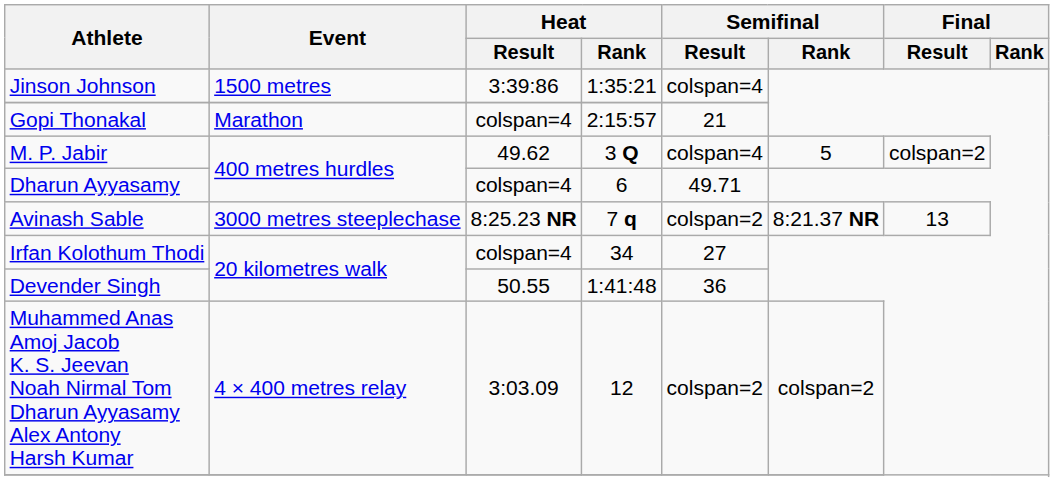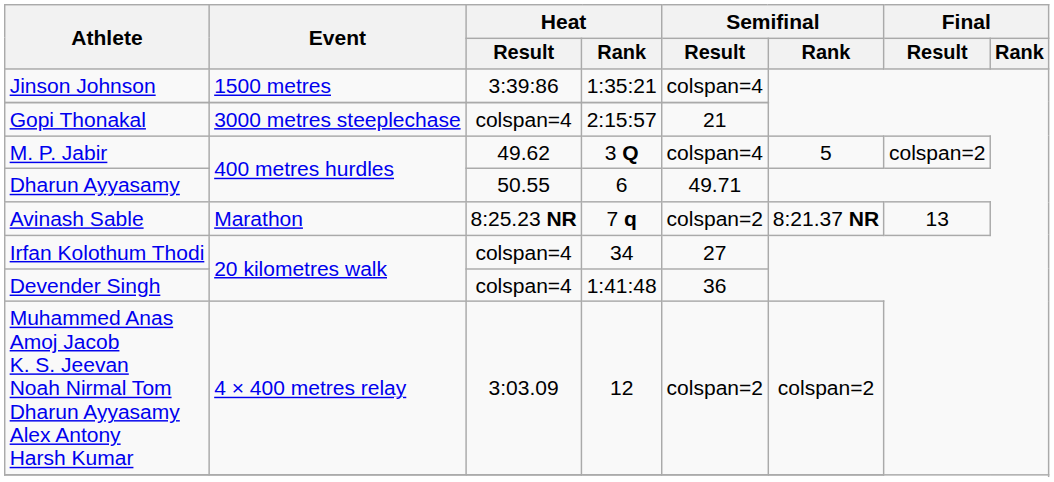(259, 120) Marathon -> (337, 120) 3000 metres steeplechase
(524, 186) colspan=4 -> (524, 186) 50.55
(337, 219) 3000 metres steeplechase -> (259, 219) Marathon
(524, 286) 50.55 -> (524, 286) colspan=4
